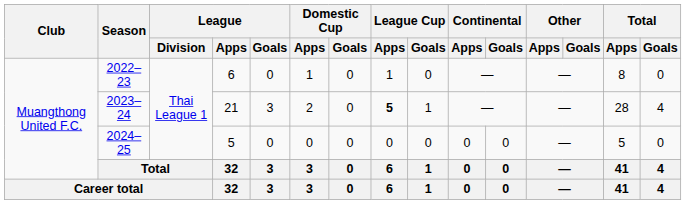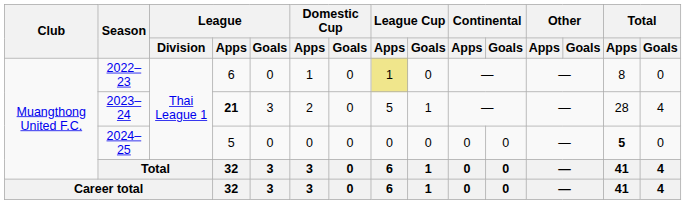(390, 75) no background -> (390, 75) khaki background
(231, 108) normal -> (231, 108) bold
(390, 108) bold -> (390, 108) normal
(622, 142) normal -> (622, 142) bold
